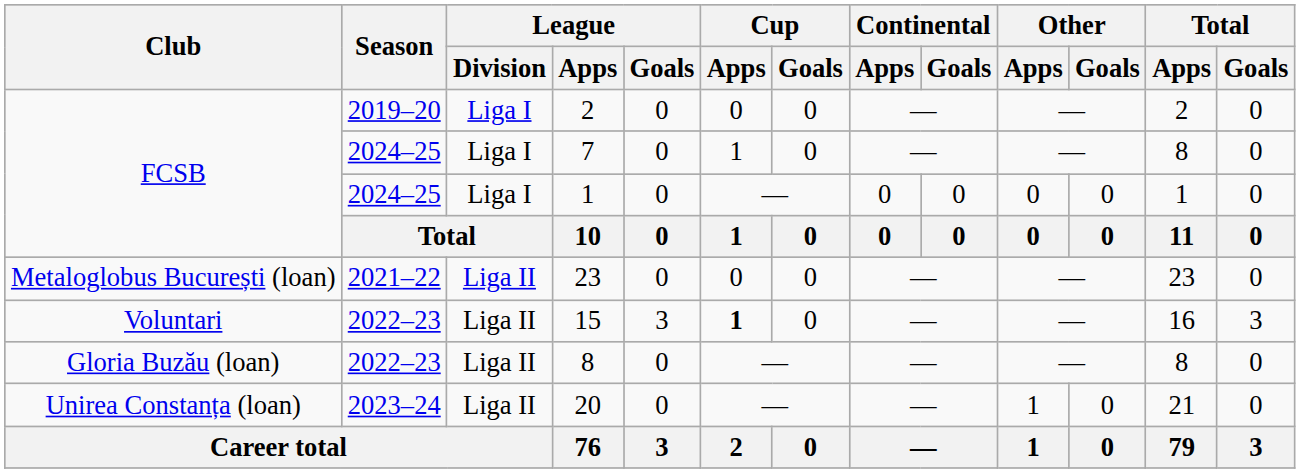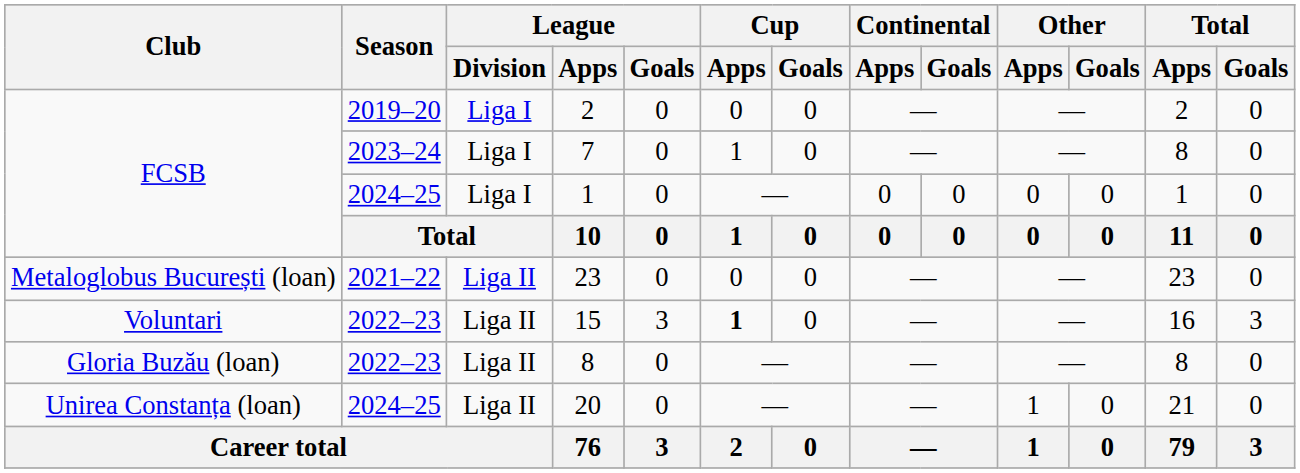(394, 151) 2024–25 -> (394, 151) 2023–24
(394, 404) 2023–24 -> (394, 404) 2024–25
